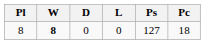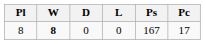(151, 30) 127 -> (151, 30) 167
(184, 30) 18 -> (184, 30) 17
